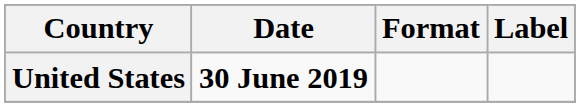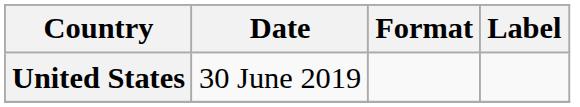(284, 76) bold -> (280, 76) normal
